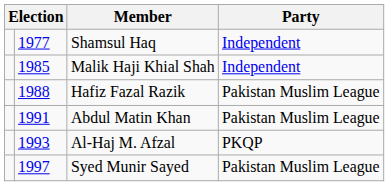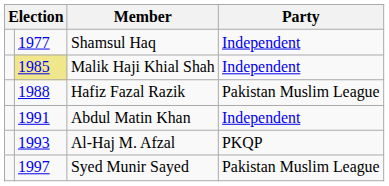(34, 67) no background -> (34, 67) khaki background
(301, 117) Pakistan Muslim League -> (261, 117) Independent
